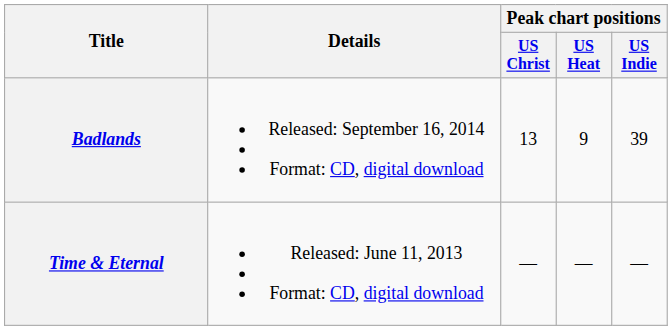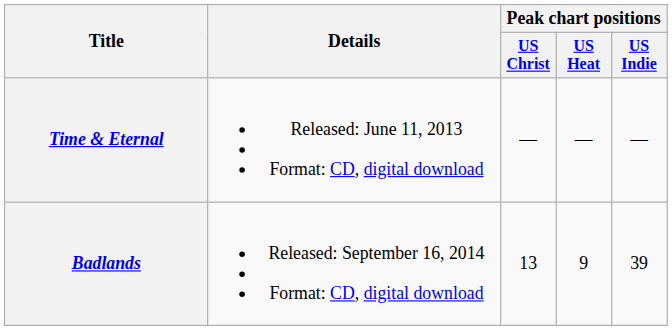rows swapped: (106, 263) <-> (106, 139)
